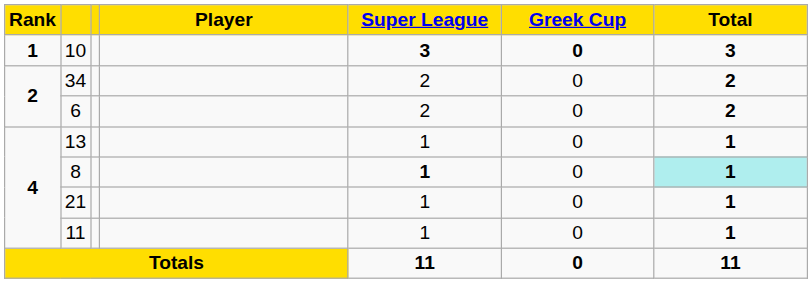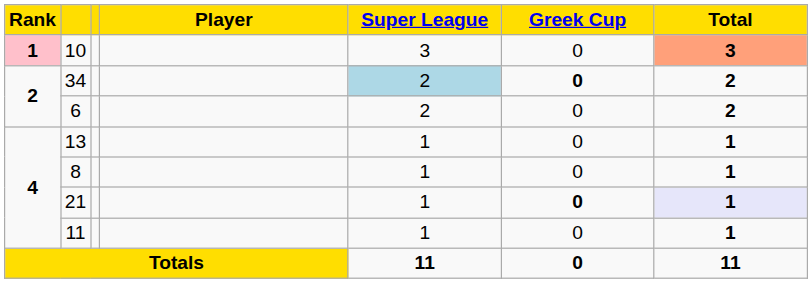(32, 50) no background -> (32, 50) pink background
(425, 50) bold -> (425, 50) normal
(578, 50) bold -> (578, 50) normal
(730, 50) no background -> (730, 50) lightsalmon background
(425, 80) no background -> (425, 80) lightblue background
(578, 80) normal -> (578, 80) bold
(425, 171) bold -> (425, 171) normal
(730, 171) paleturquoise background -> (730, 171) no background
(578, 202) normal -> (578, 202) bold
(730, 202) no background -> (730, 202) lavender background
